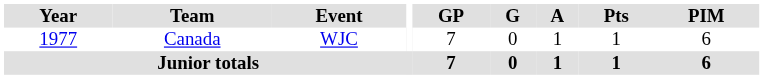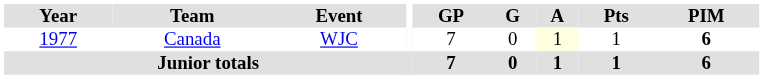(557, 39) no background -> (557, 39) lightyellow background
(706, 39) normal -> (706, 39) bold
